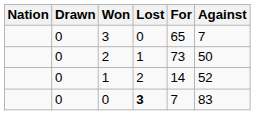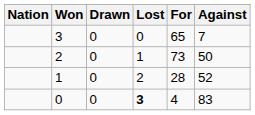columns swapped: (116, 15) <-> (75, 15)
(178, 78) 14 -> (178, 78) 28
(174, 99) 7 -> (174, 99) 4
